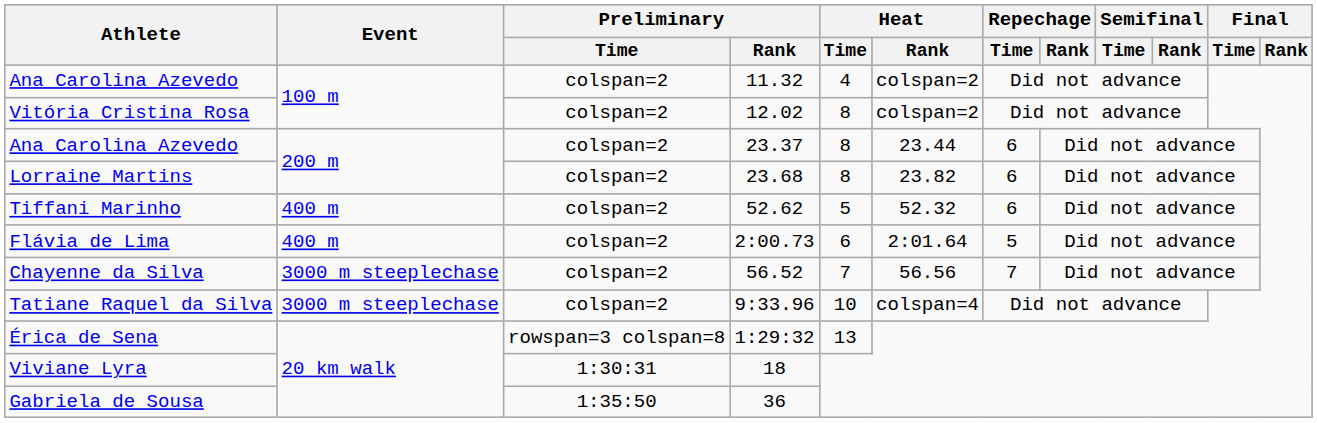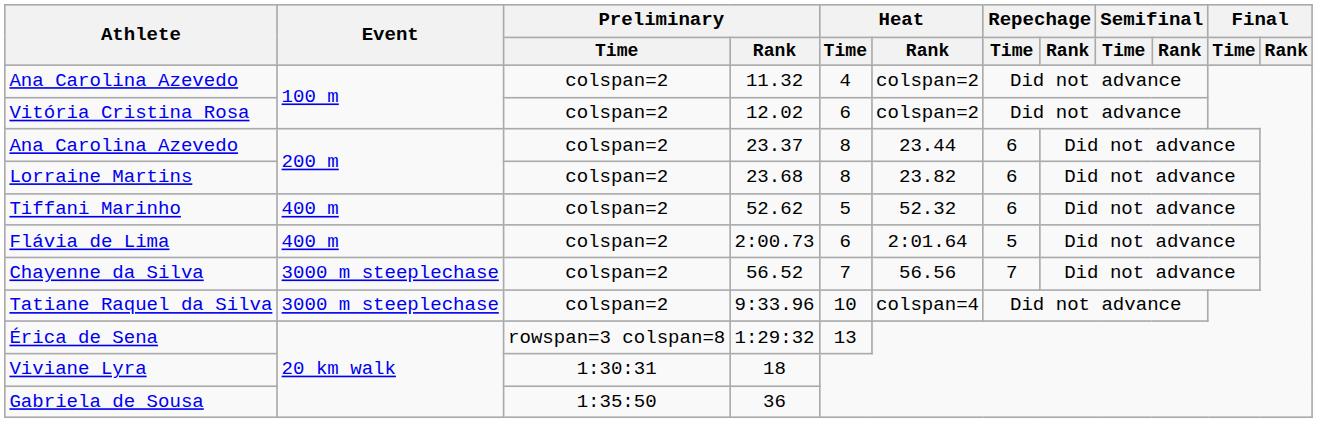(845, 113) 8 -> (845, 113) 6
